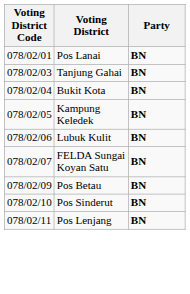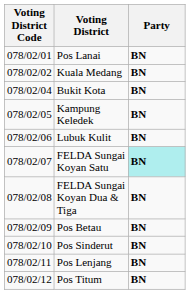+ row: (89, 73)
- row: (89, 73)
(139, 161) no background -> (139, 161) paleturquoise background
+ row: (91, 197)
+ row: (79, 280)
